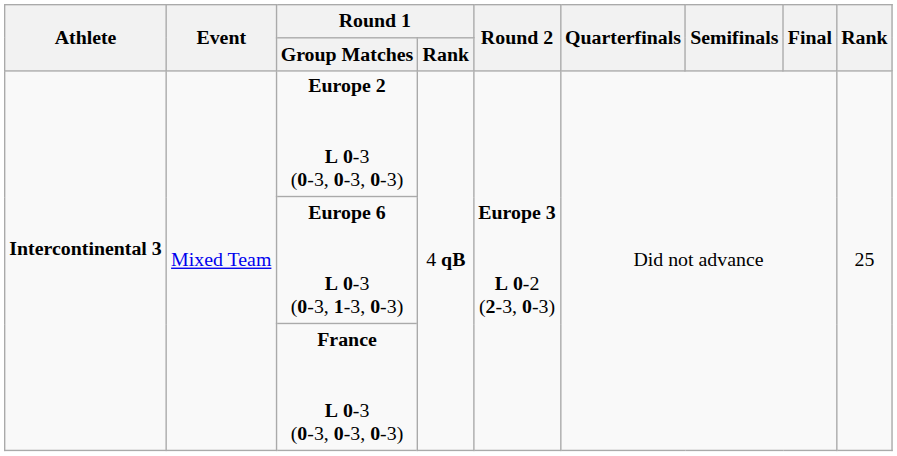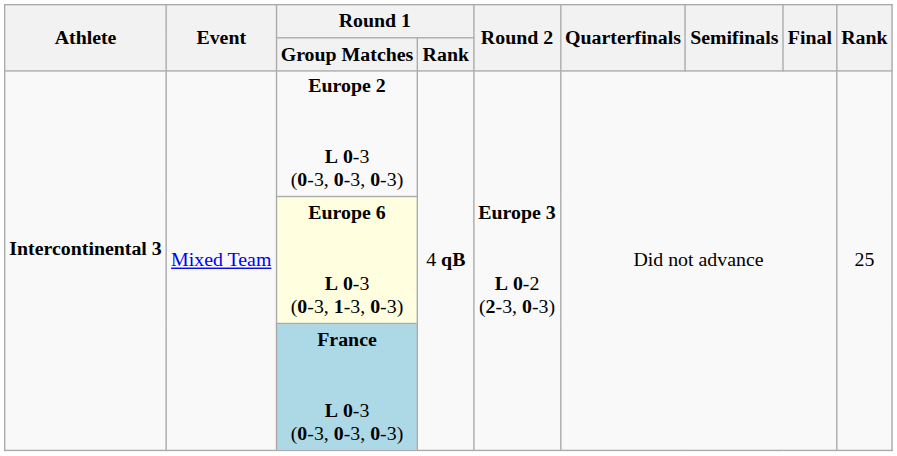(347, 260) no background -> (347, 260) lightyellow background
(347, 386) no background -> (347, 386) lightblue background
